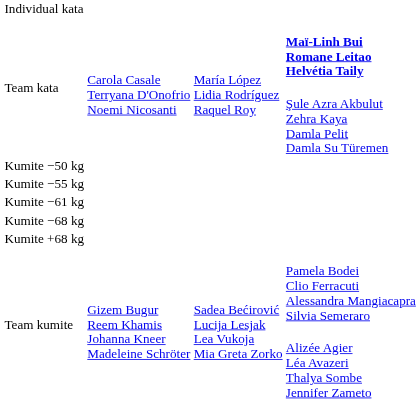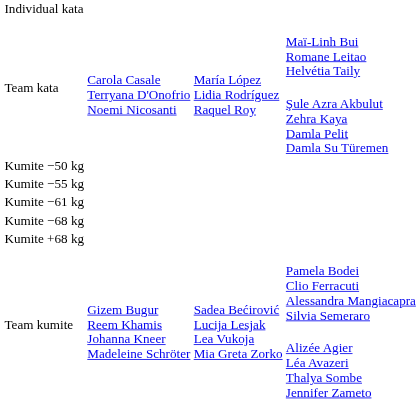(329, 56) bold -> (326, 56) normal
